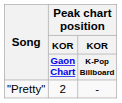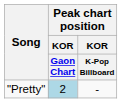(63, 89) no background -> (63, 89) lightblue background
